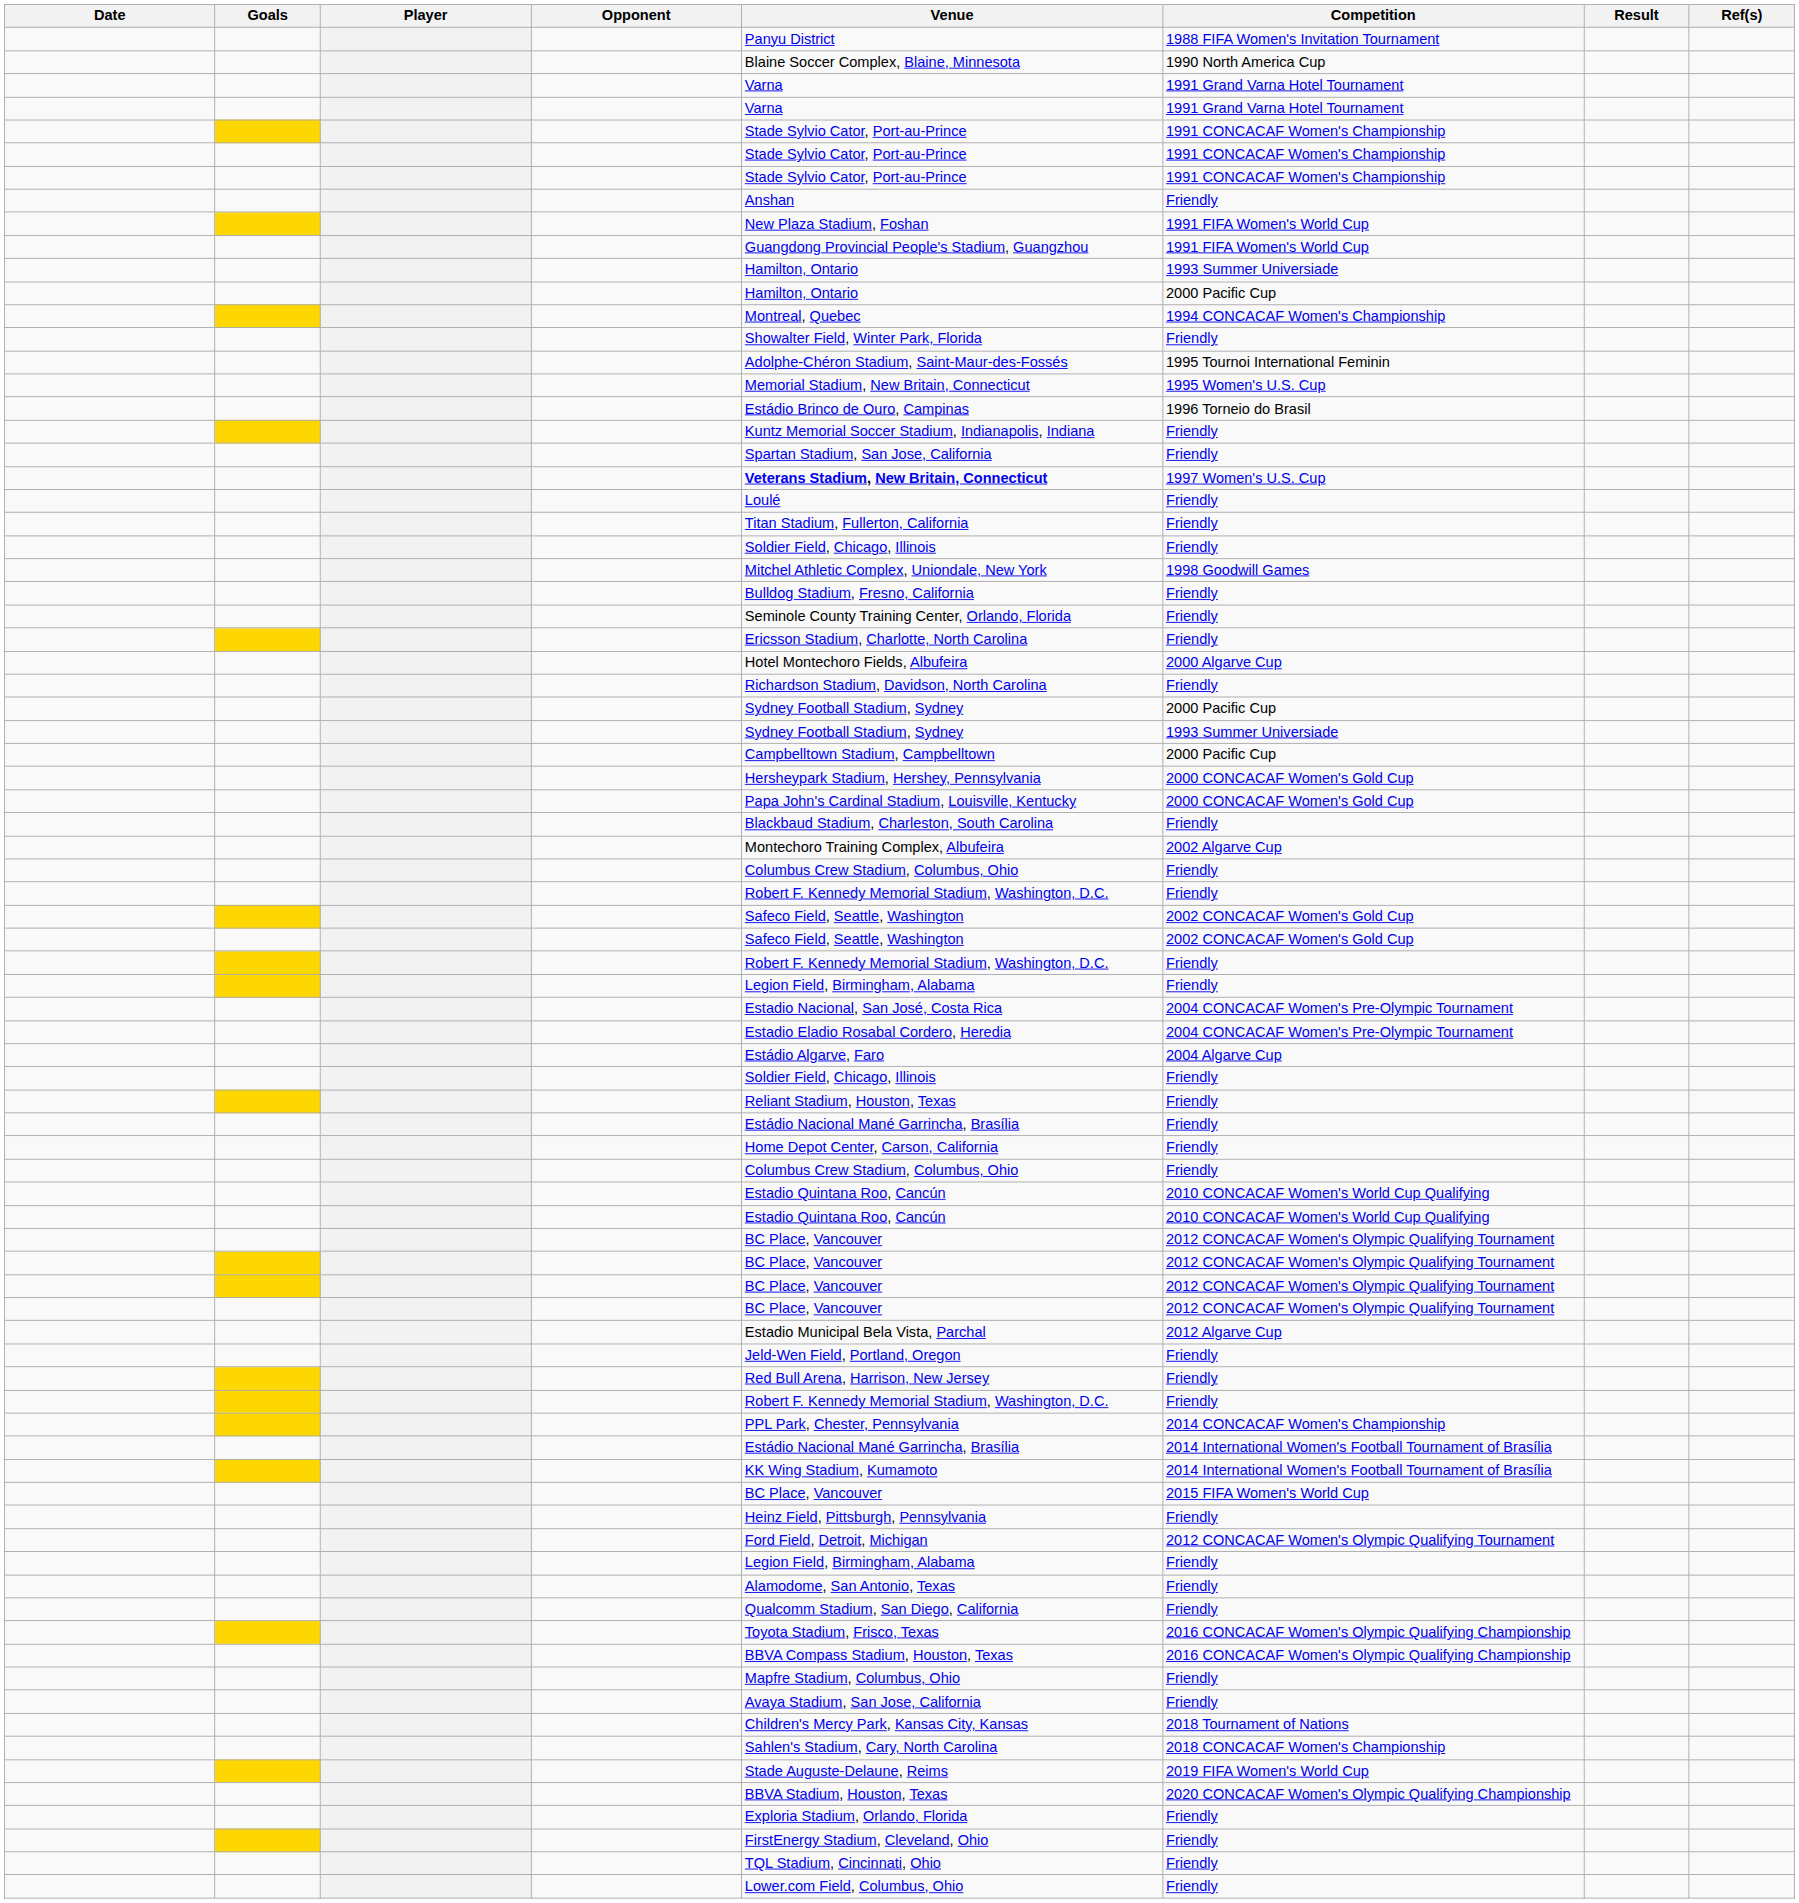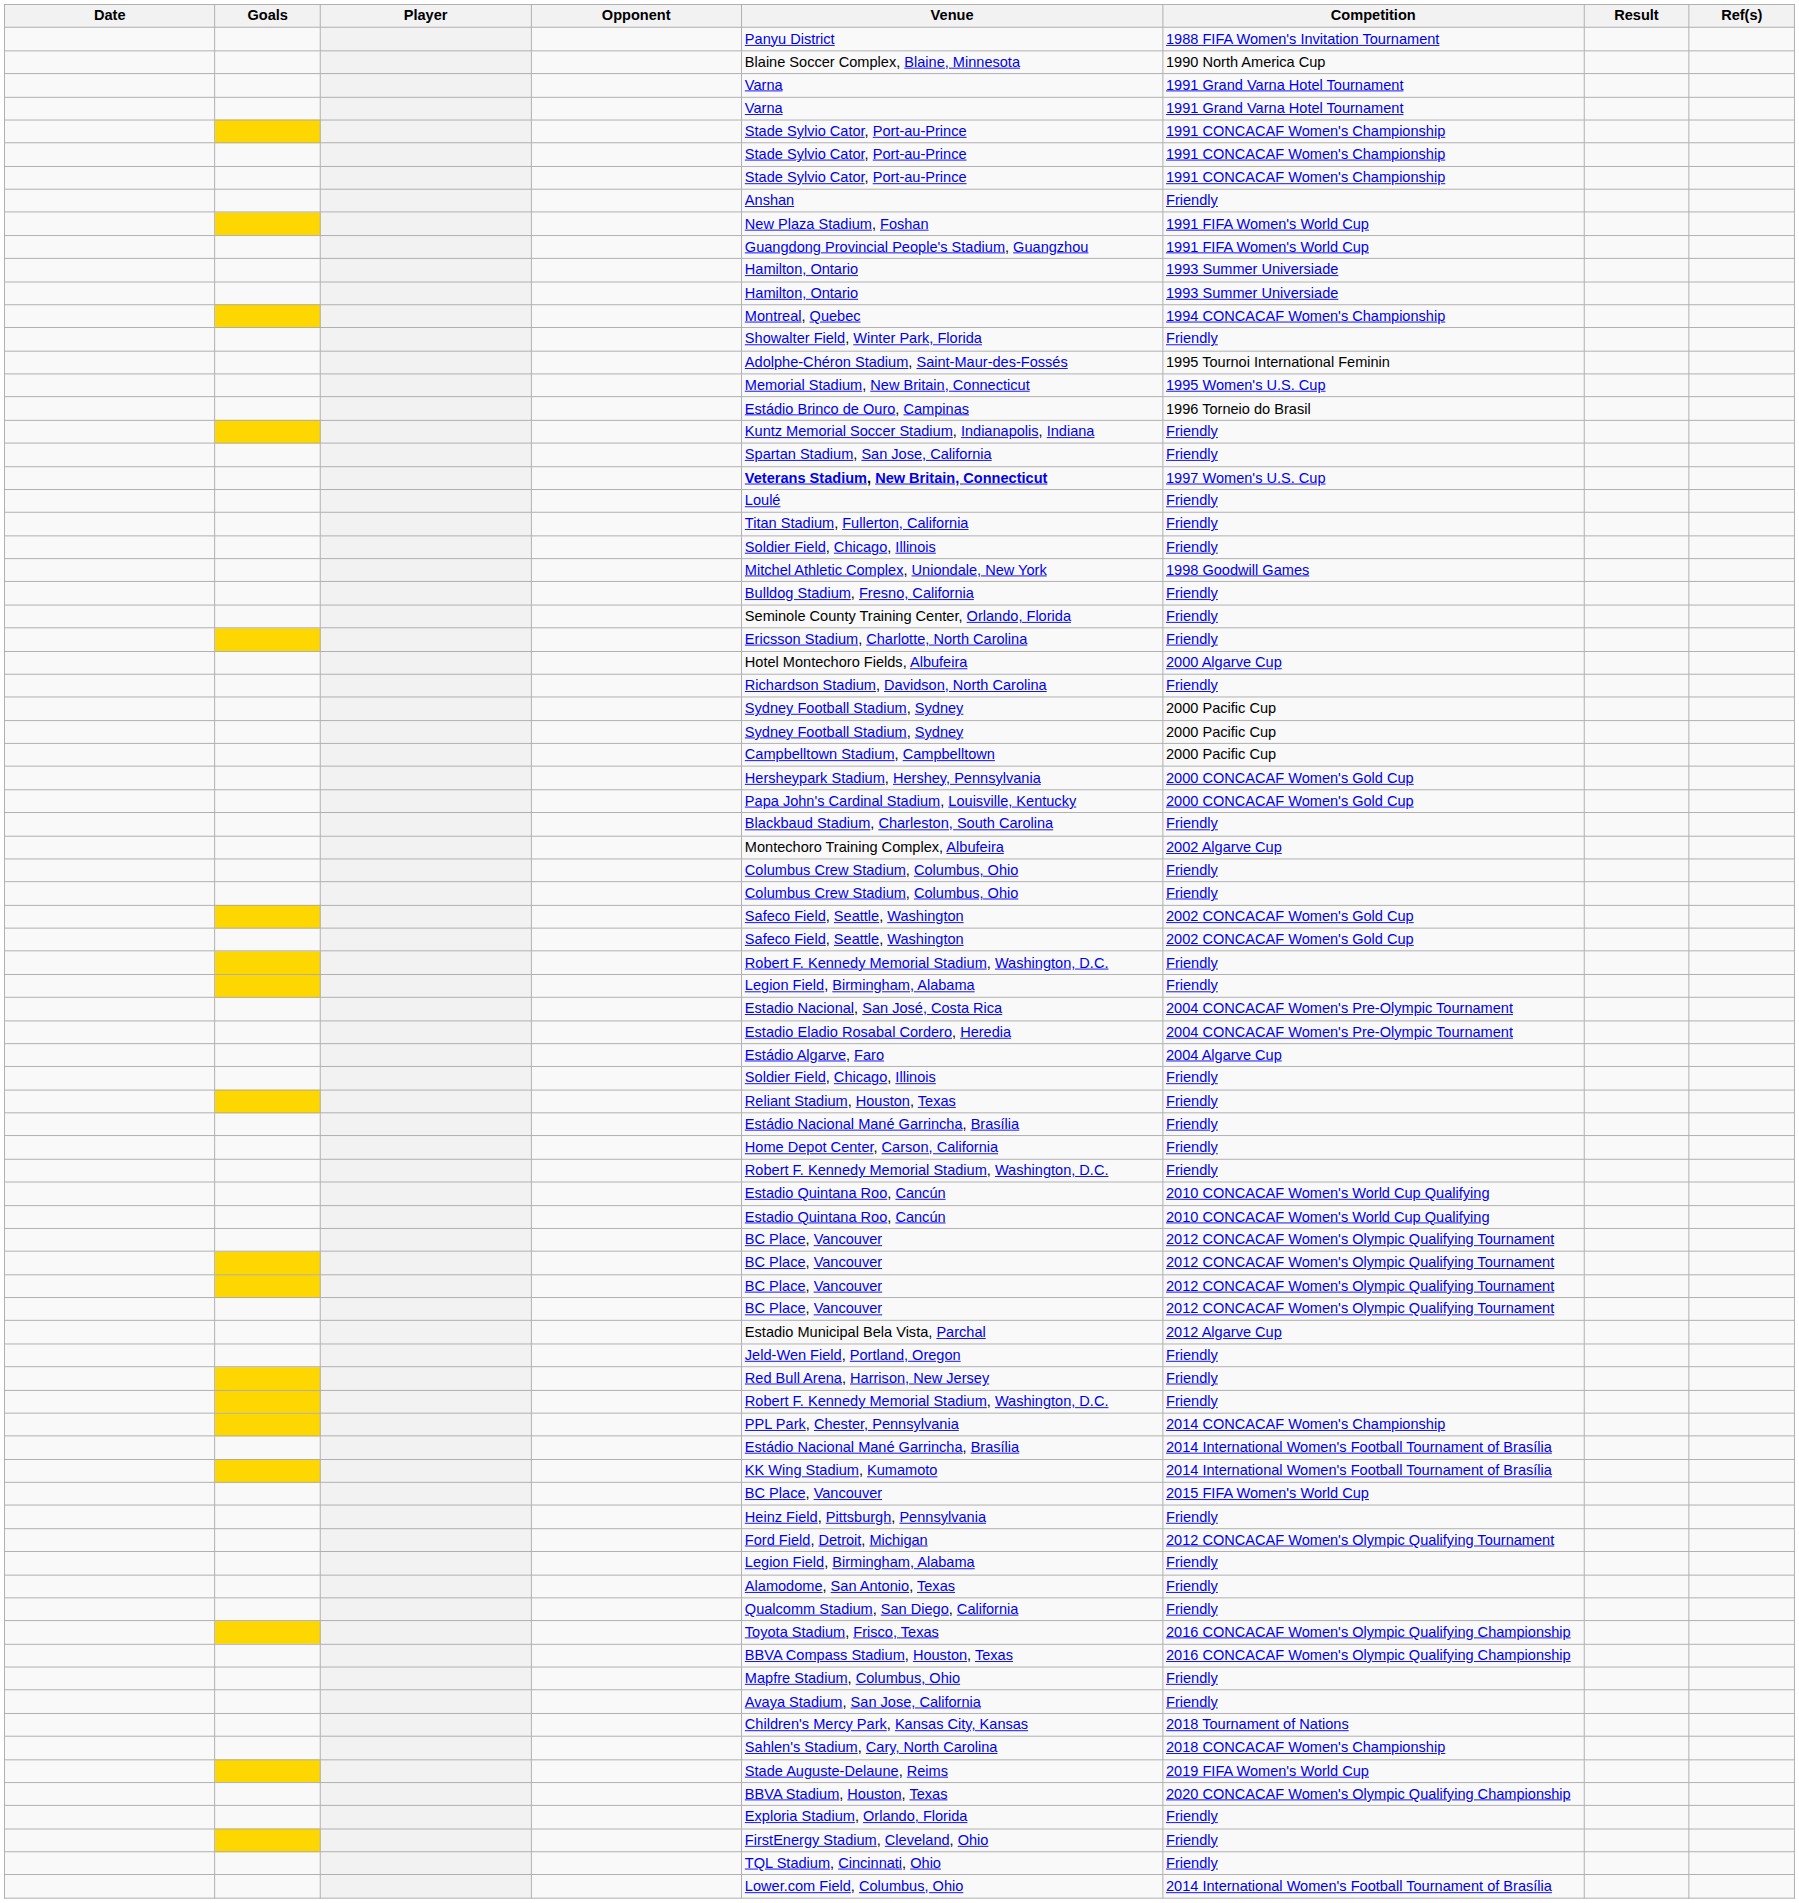(1221, 293) 2000 Pacific Cup -> (1252, 293) 1993 Summer Universiade
(1252, 731) 1993 Summer Universiade -> (1221, 731) 2000 Pacific Cup
(927, 893) Robert F. Kennedy Memorial Stadium, Washington, D.C. -> (882, 893) Columbus Crew Stadium, Columbus, Ohio
(882, 1170) Columbus Crew Stadium, Columbus, Ohio -> (927, 1170) Robert F. Kennedy Memorial Stadium, Washington, D.C.
(1192, 1886) Friendly -> (1359, 1886) 2014 International Women's Football Tournament of Brasília
